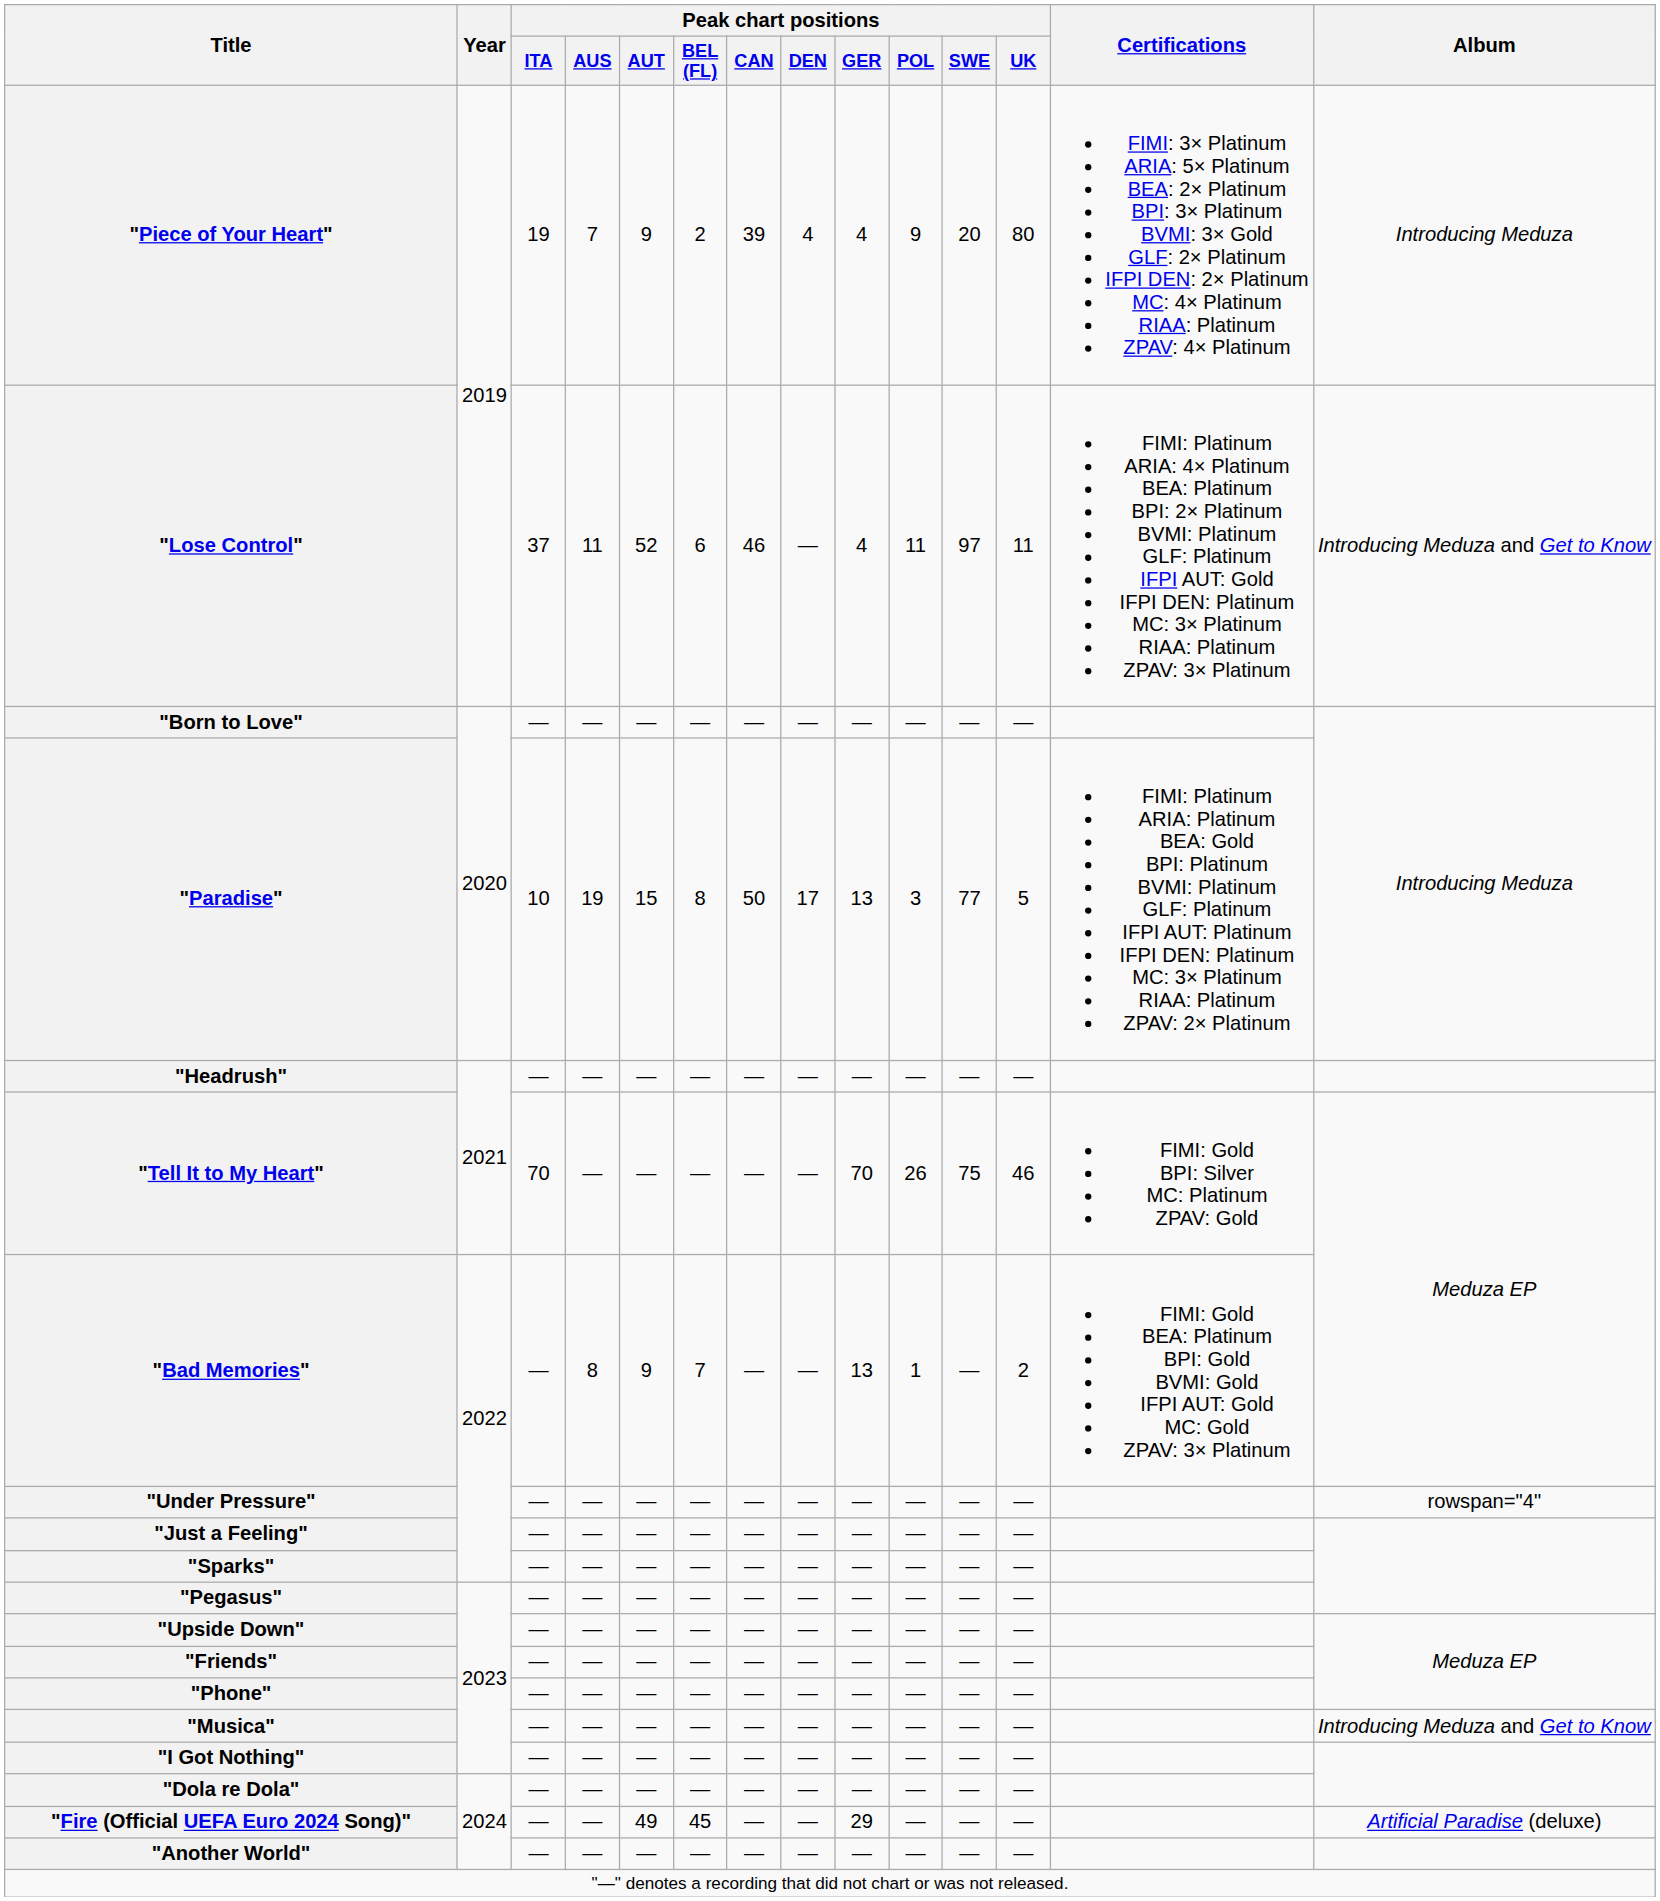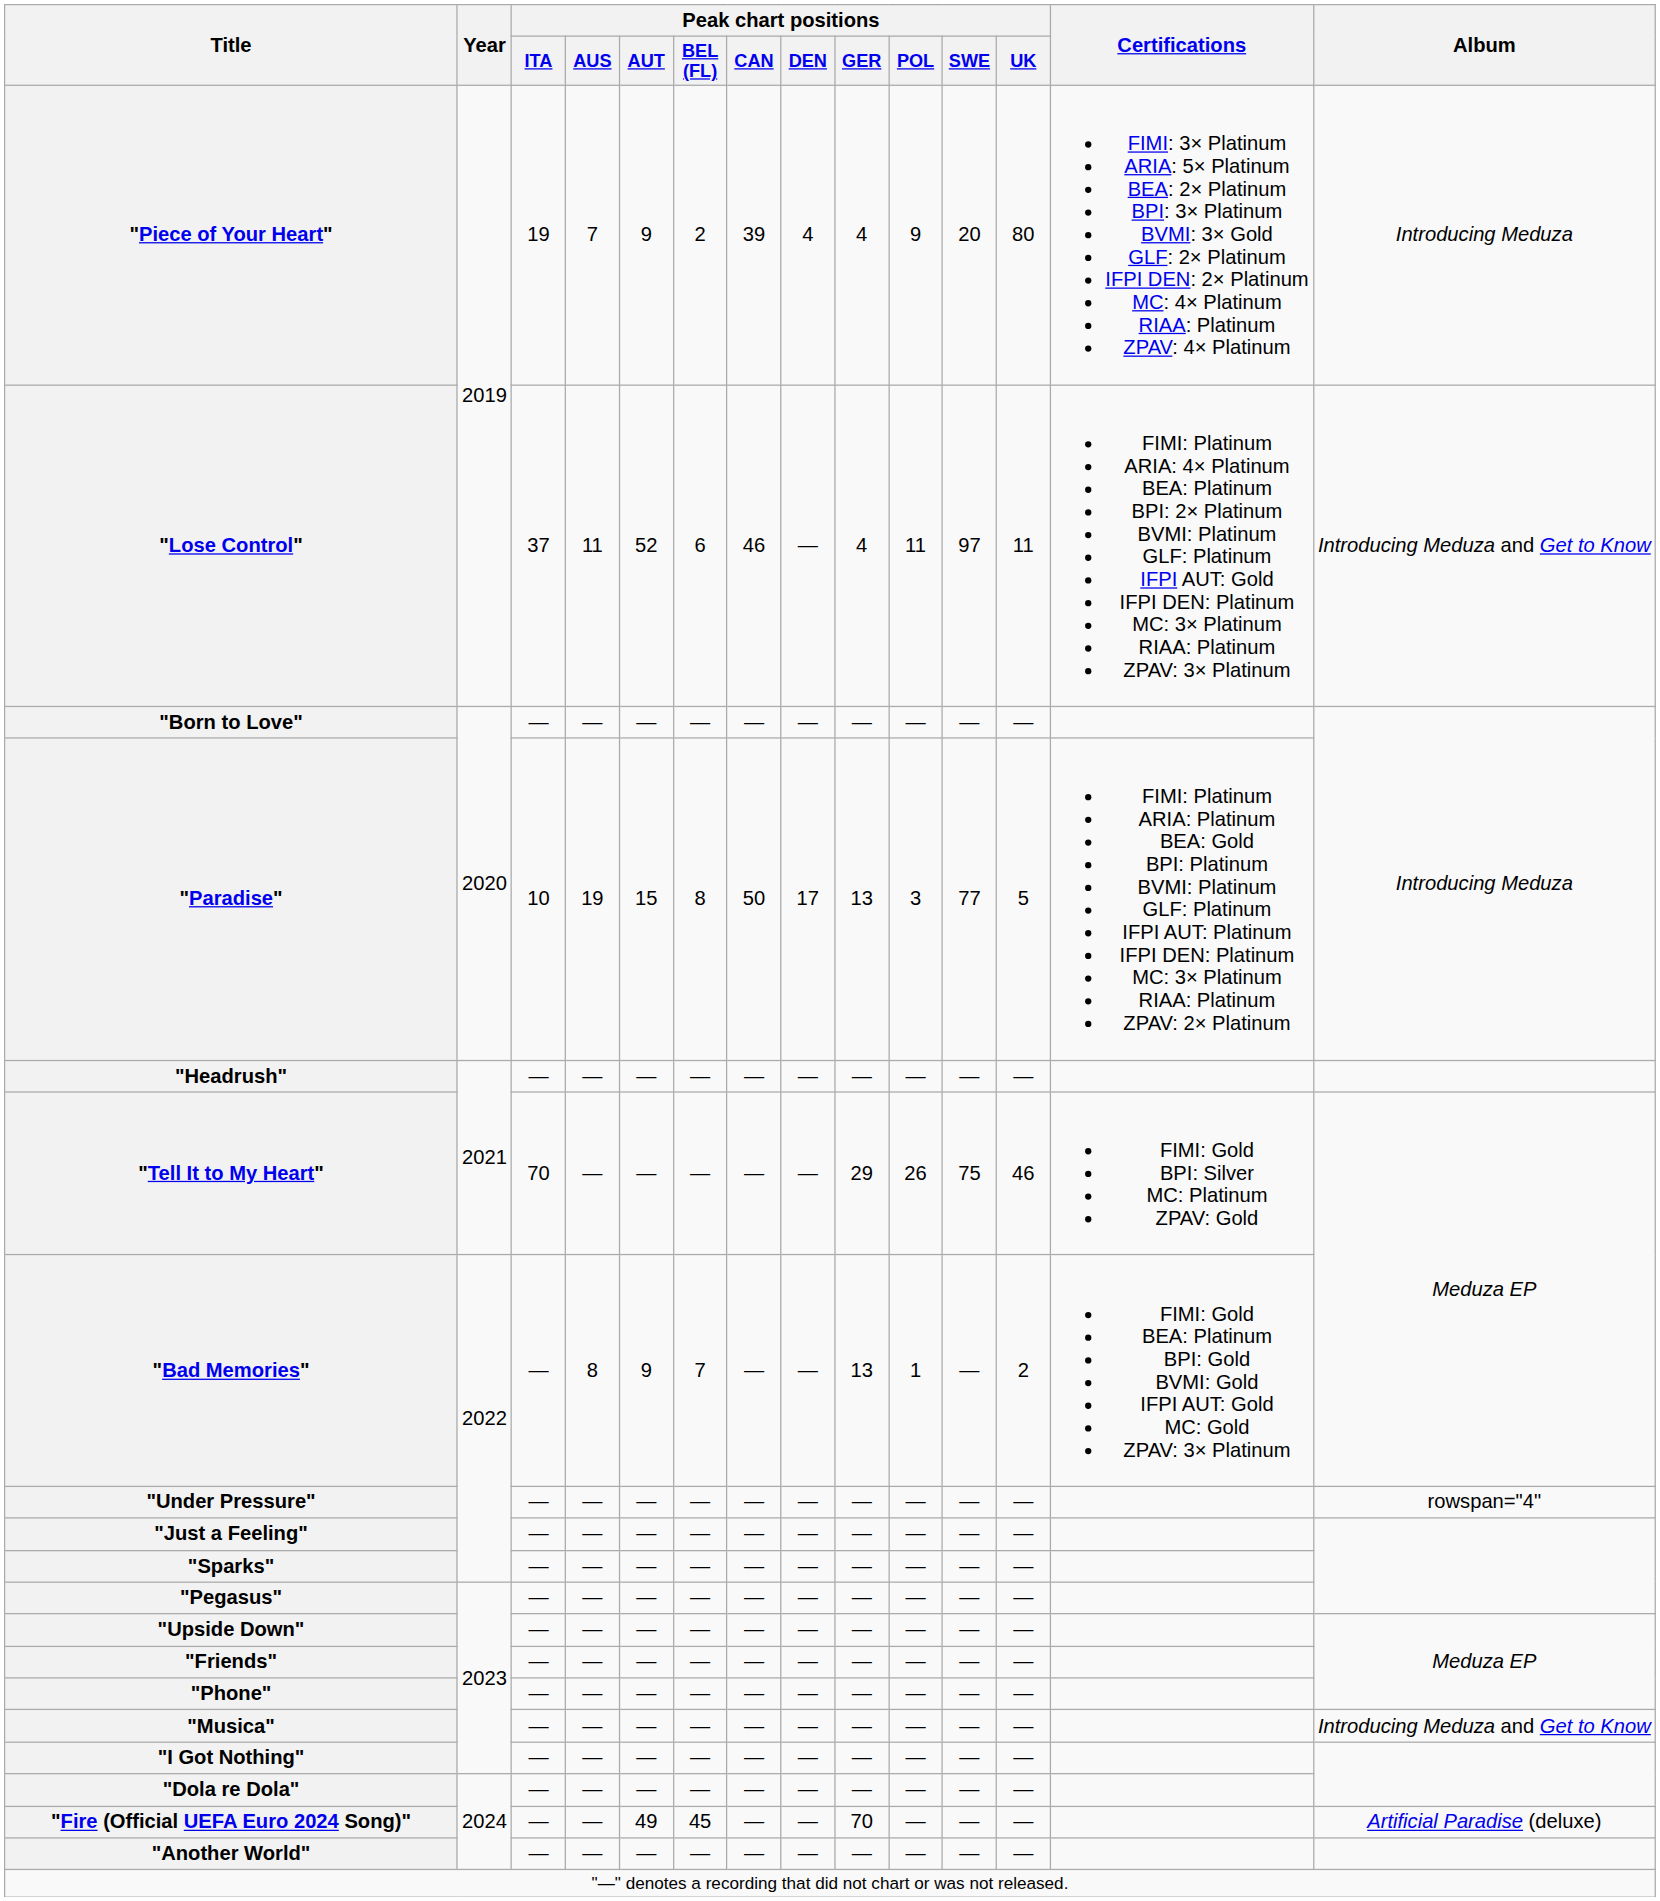(862, 1173) 70 -> (862, 1173) 29
(862, 1821) 29 -> (862, 1821) 70
